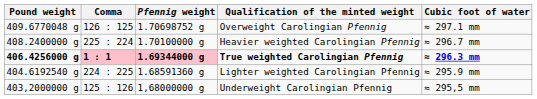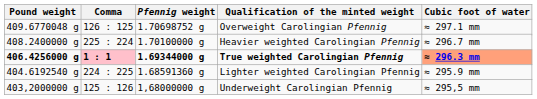(171, 57) pink background -> (171, 57) no background
(452, 57) no background -> (452, 57) lightsalmon background
